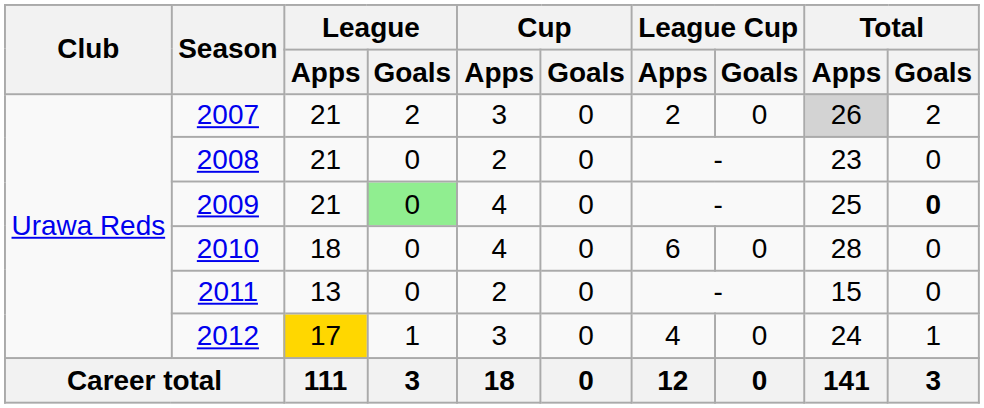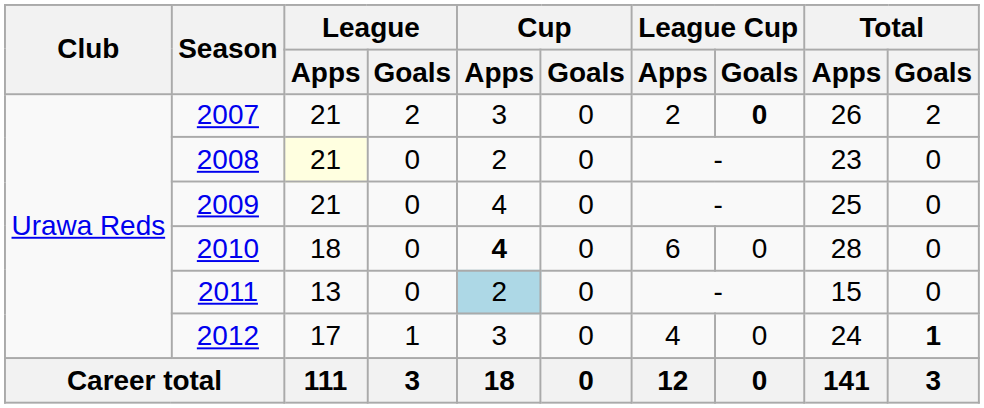(760, 116) normal -> (760, 116) bold
(846, 116) lightgrey background -> (846, 116) no background
(326, 160) no background -> (326, 160) lightyellow background
(412, 204) lightgreen background -> (412, 204) no background
(933, 204) bold -> (933, 204) normal
(499, 248) normal -> (499, 248) bold
(499, 292) no background -> (499, 292) lightblue background
(326, 336) gold background -> (326, 336) no background
(933, 336) normal -> (933, 336) bold
